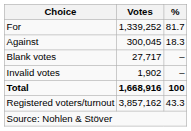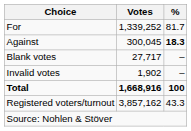(175, 42) normal -> (175, 42) bold
